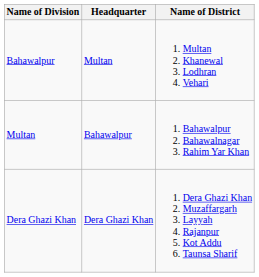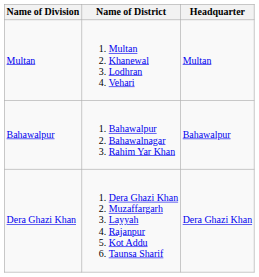columns swapped: (205, 12) <-> (119, 12)
(31, 60) Bahawalpur -> (21, 60) Multan
(21, 134) Multan -> (31, 134) Bahawalpur
